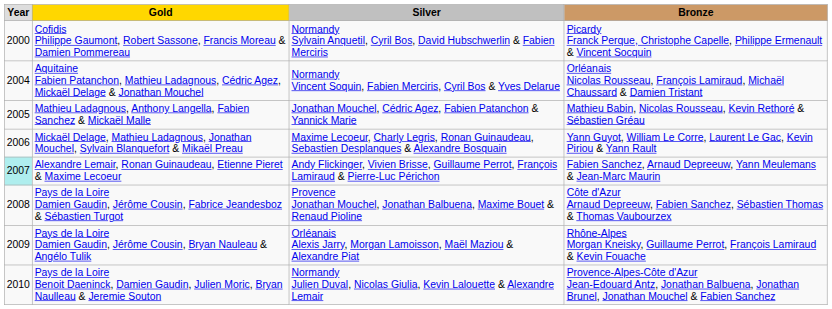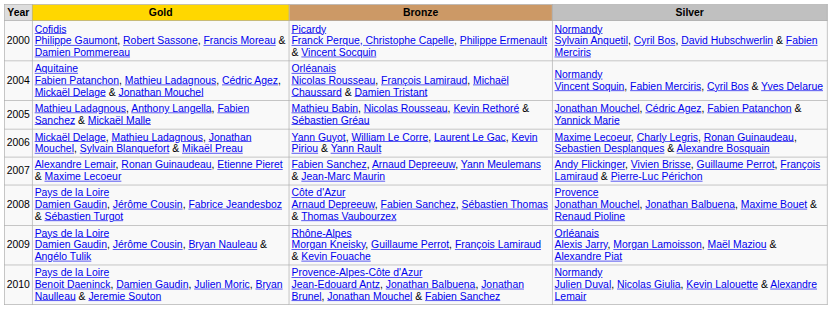columns swapped: (427, 12) <-> (696, 12)
(18, 171) paleturquoise background -> (18, 171) no background
